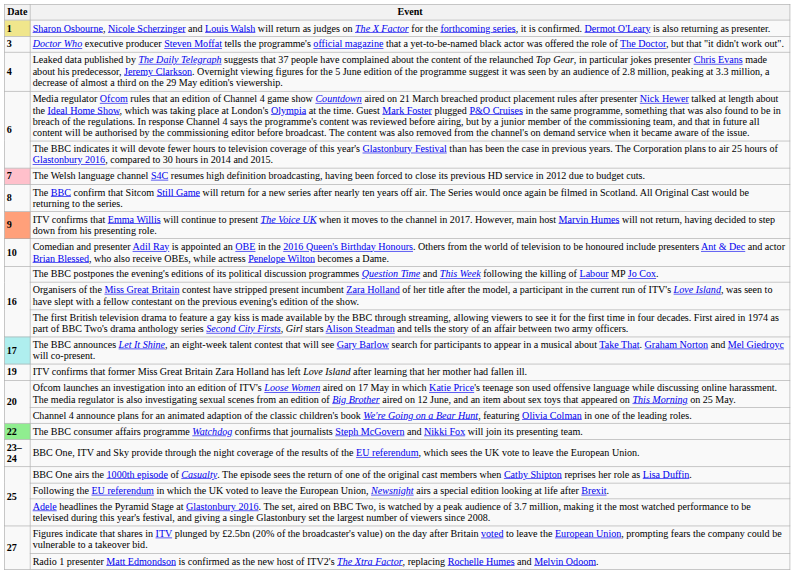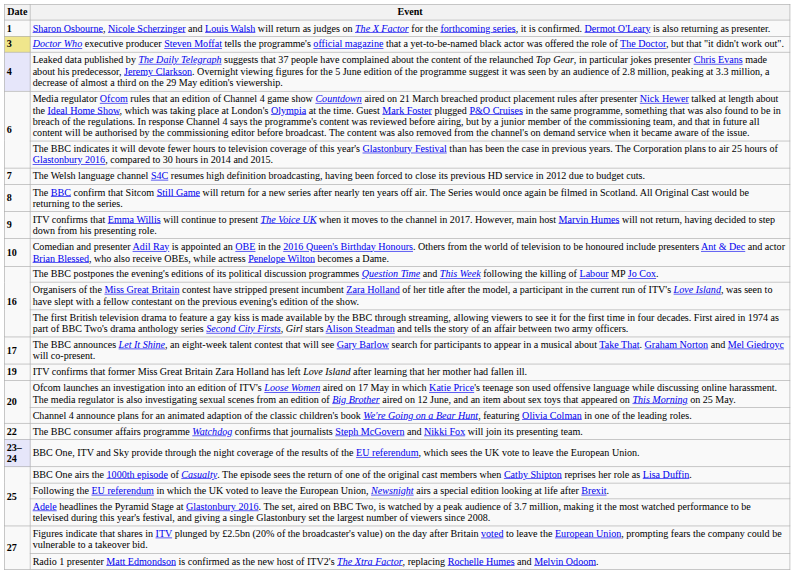(9, 28) khaki background -> (9, 28) no background
(9, 44) no background -> (9, 44) khaki background
(9, 71) no background -> (9, 71) lavender background
(9, 176) pink background -> (9, 176) no background
(9, 225) lightsalmon background -> (9, 225) no background
(12, 350) paleturquoise background -> (12, 350) no background
(12, 431) lightgreen background -> (12, 431) no background
(14, 453) no background -> (14, 453) lavender background
